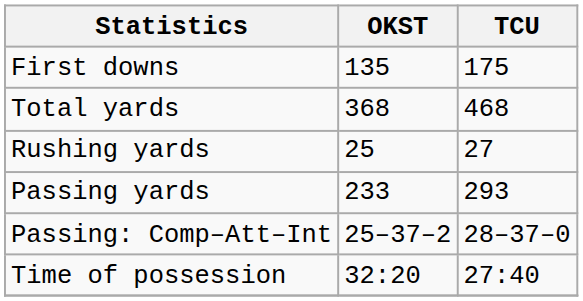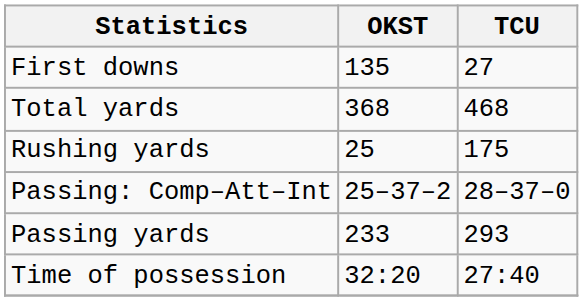(486, 68) 175 -> (479, 68) 27
(479, 151) 27 -> (486, 151) 175
rows swapped: (110, 192) <-> (172, 234)
